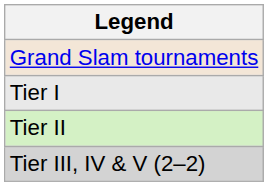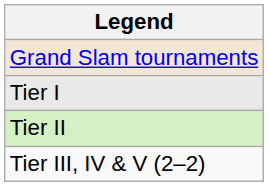(108, 163) lightgrey background -> (108, 163) no background
